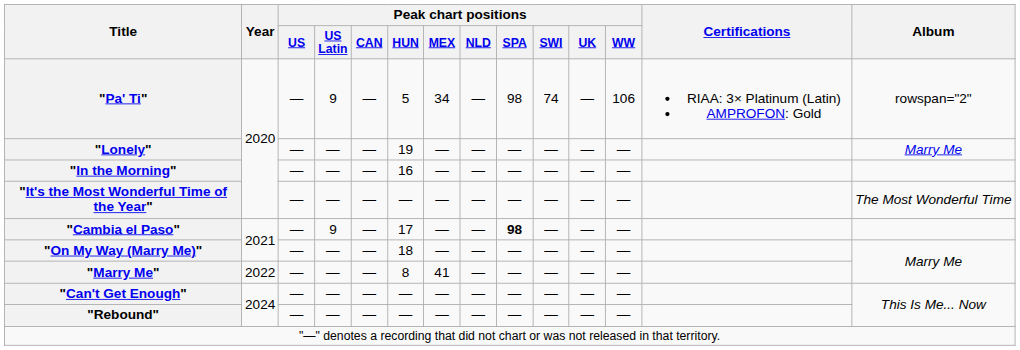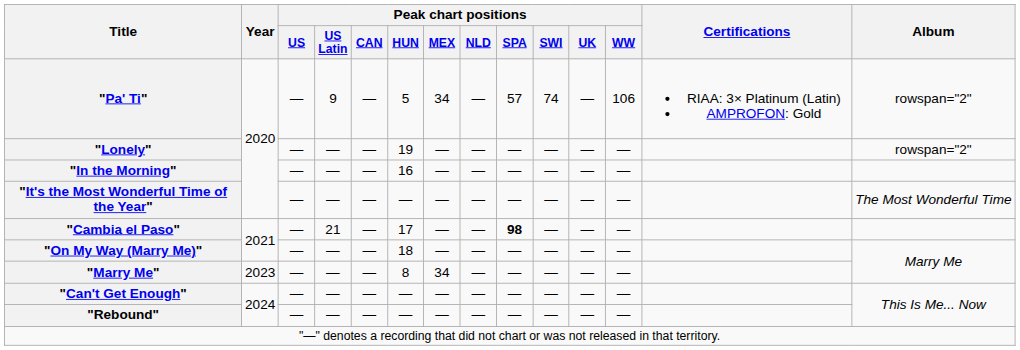(515, 98) 98 -> (515, 98) 57
(933, 149) Marry Me -> (933, 149) rowspan="2"
(333, 229) 9 -> (333, 229) 21
(260, 272) 2022 -> (260, 272) 2023
(442, 272) 41 -> (442, 272) 34
